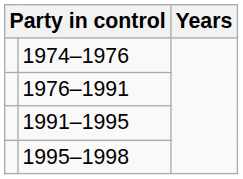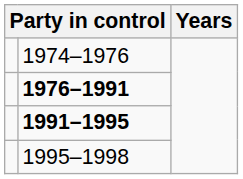(76, 88) normal -> (76, 88) bold
(76, 122) normal -> (76, 122) bold
